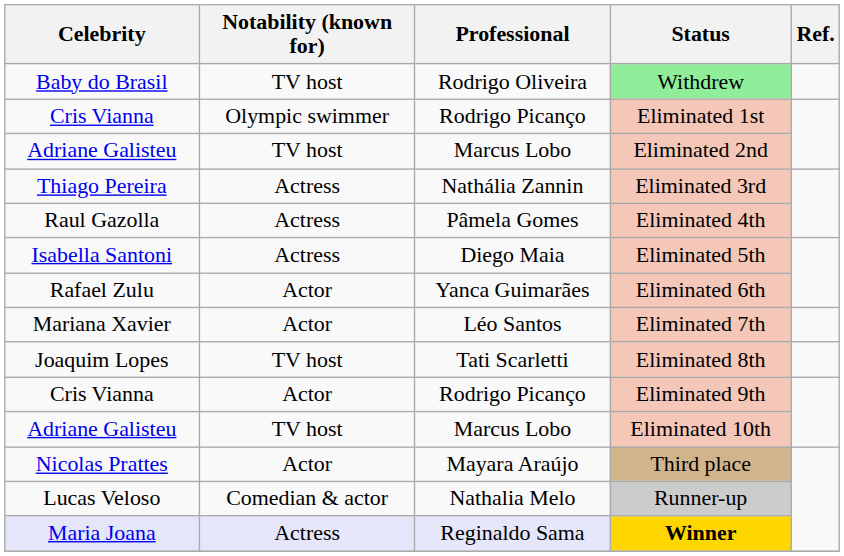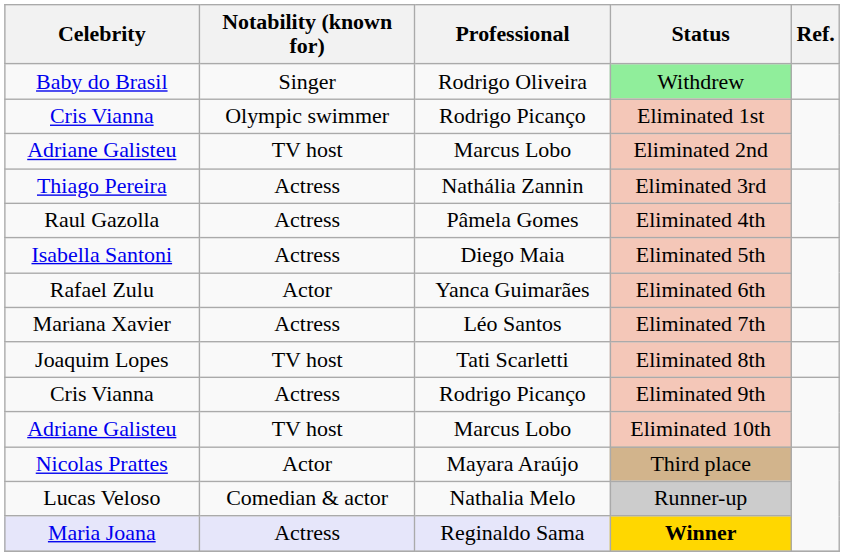(307, 81) TV host -> (307, 81) Singer
(307, 324) Actor -> (307, 324) Actress
(307, 394) Actor -> (307, 394) Actress
